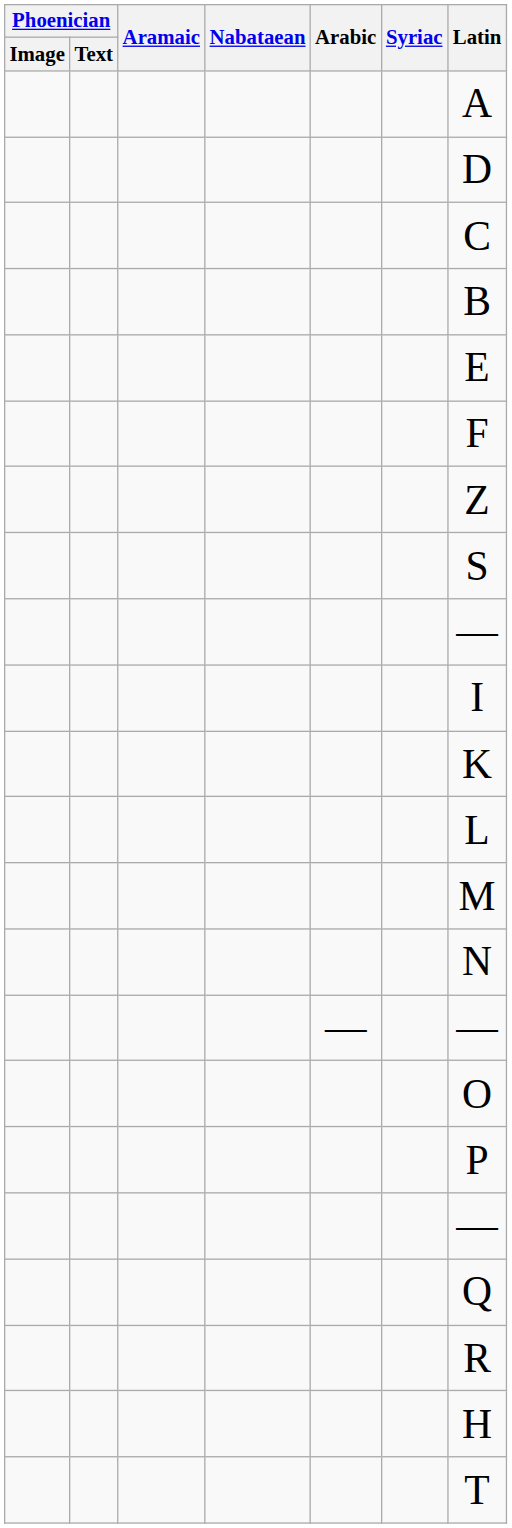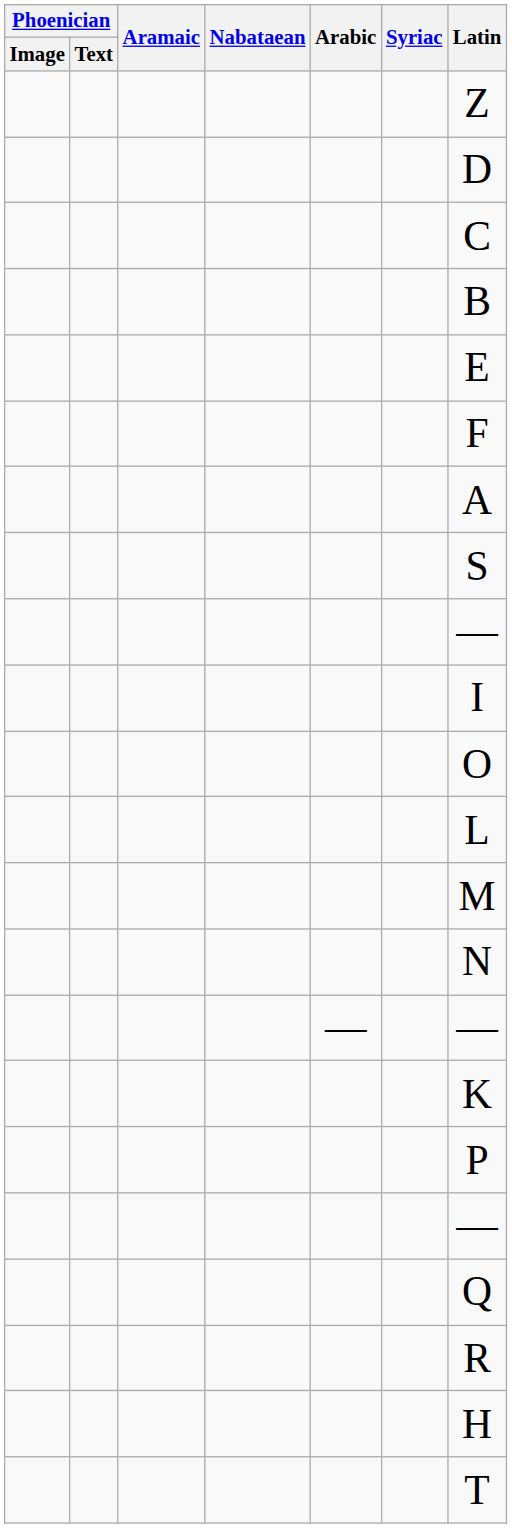(477, 103) A -> (477, 103) Z
(477, 499) Z -> (477, 499) A
(477, 763) K -> (477, 763) O
(477, 1093) O -> (477, 1093) K
